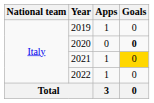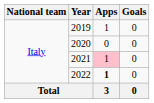(134, 43) bold -> (134, 43) normal
(106, 59) no background -> (106, 59) pink background
(134, 59) gold background -> (134, 59) no background
(106, 75) normal -> (106, 75) bold
